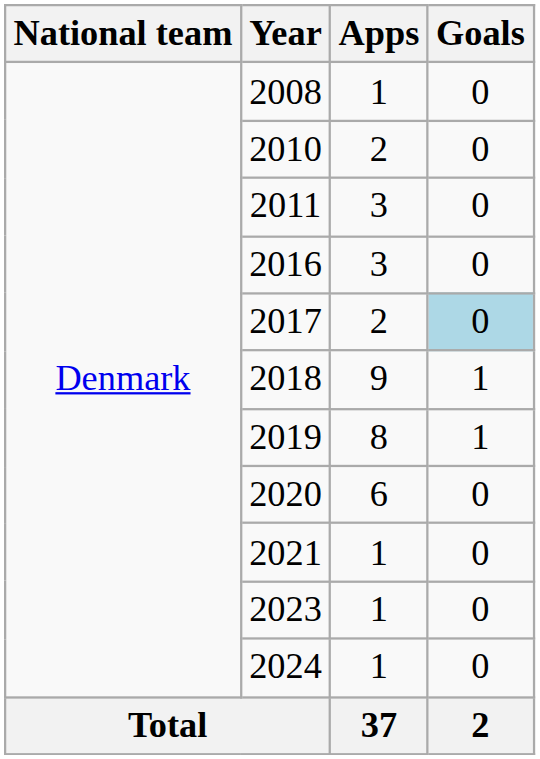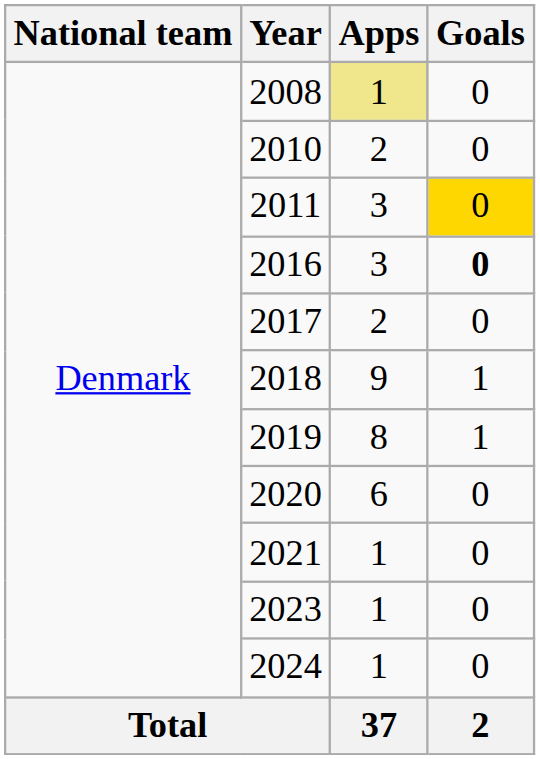(379, 90) no background -> (379, 90) khaki background
(480, 206) no background -> (480, 206) gold background
(480, 263) normal -> (480, 263) bold
(480, 321) lightblue background -> (480, 321) no background
